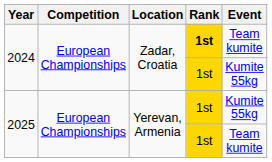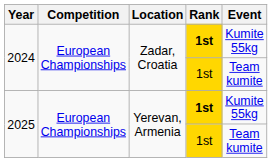(244, 41) Team kumite -> (244, 41) Kumite 55kg
(244, 74) Kumite 55kg -> (244, 74) Team kumite
(204, 108) normal -> (204, 108) bold
